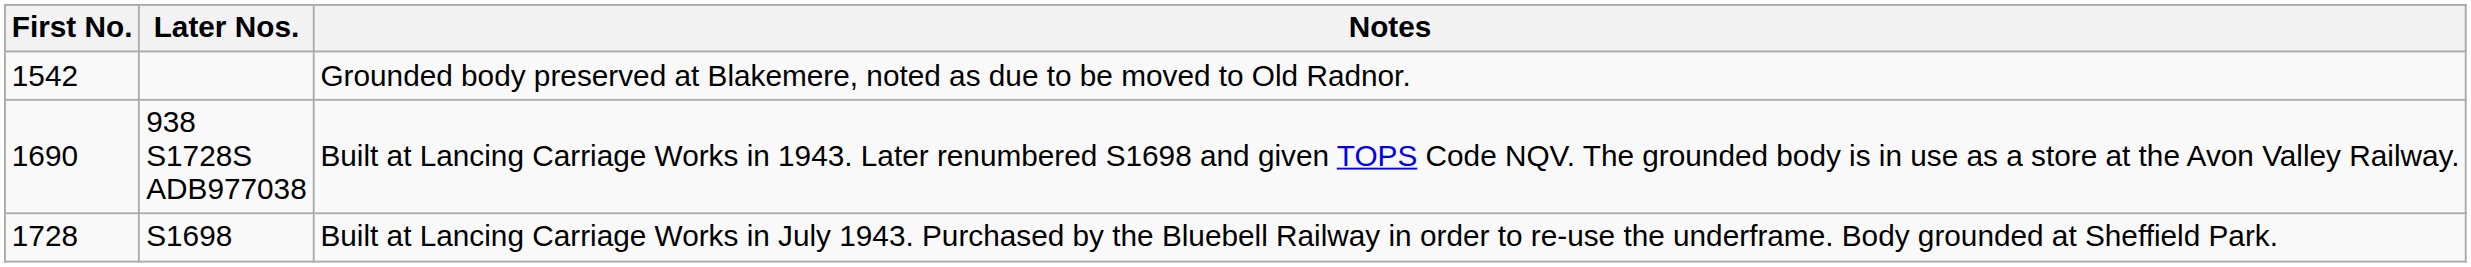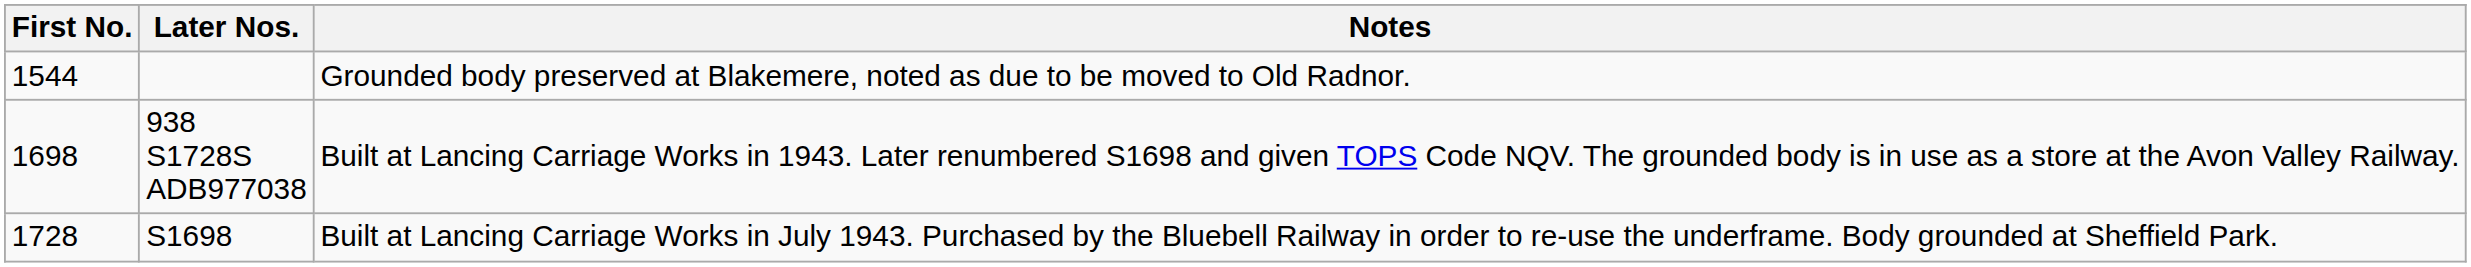(45, 75) 1542 -> (45, 75) 1544
(45, 155) 1690 -> (45, 155) 1698
